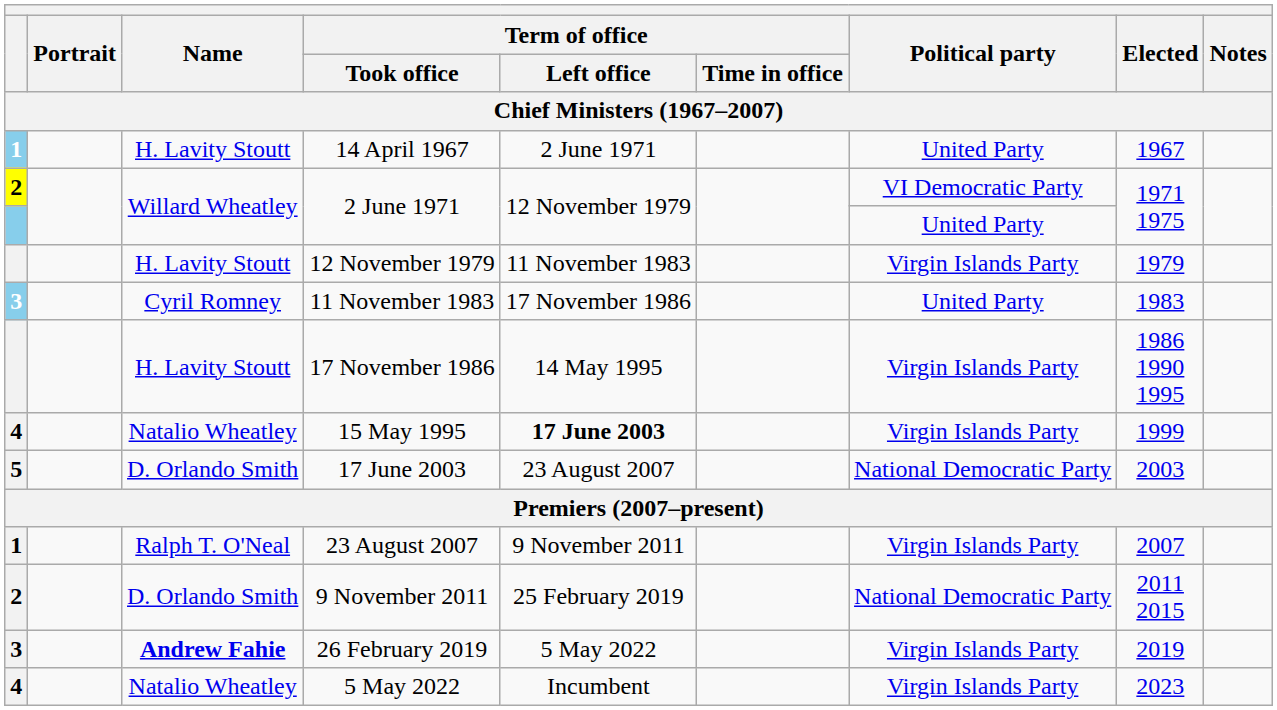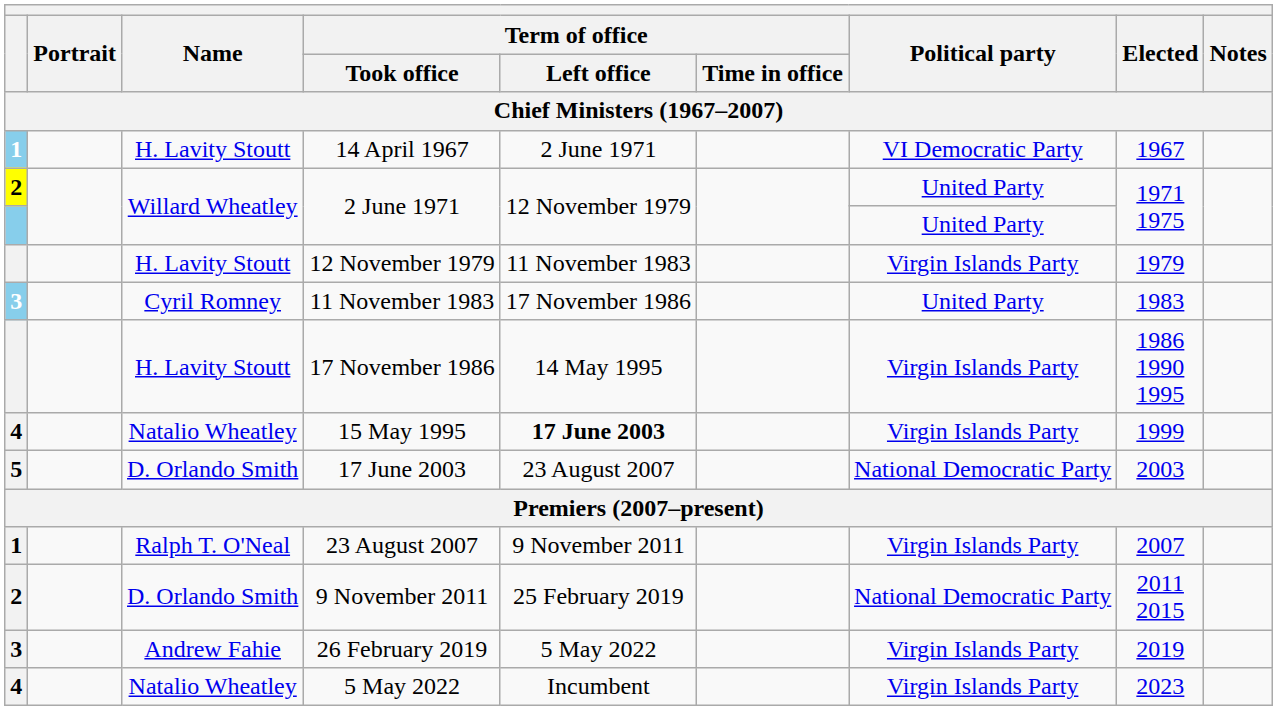(983, 148) United Party -> (983, 148) VI Democratic Party
(983, 186) VI Democratic Party -> (983, 186) United Party
(213, 648) bold -> (213, 648) normal
